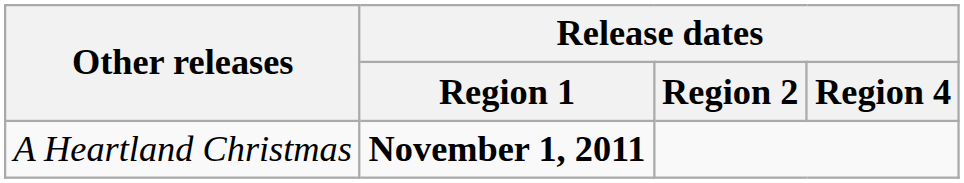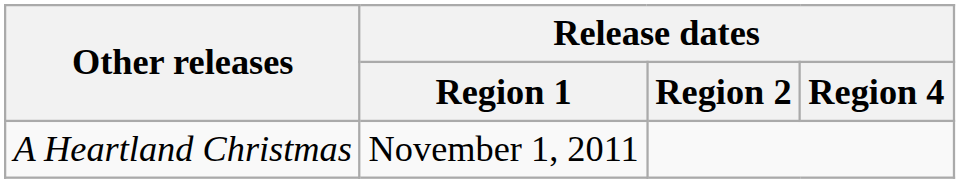(507, 148) bold -> (504, 148) normal
